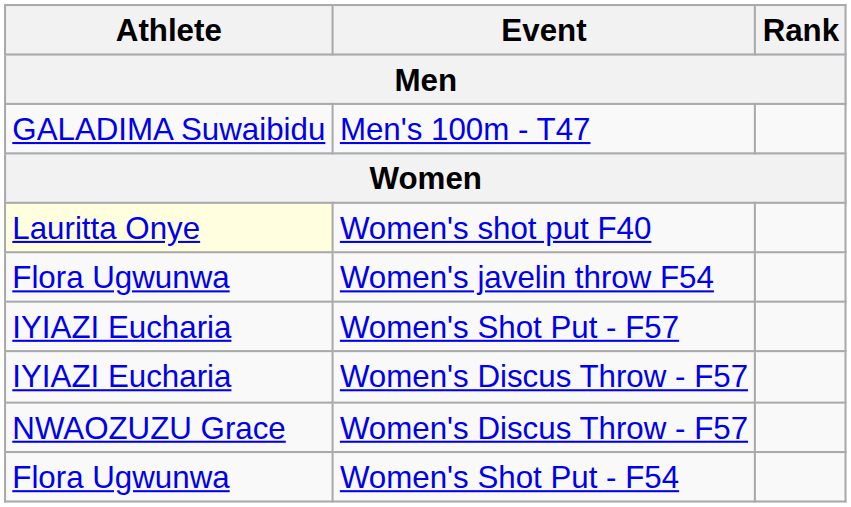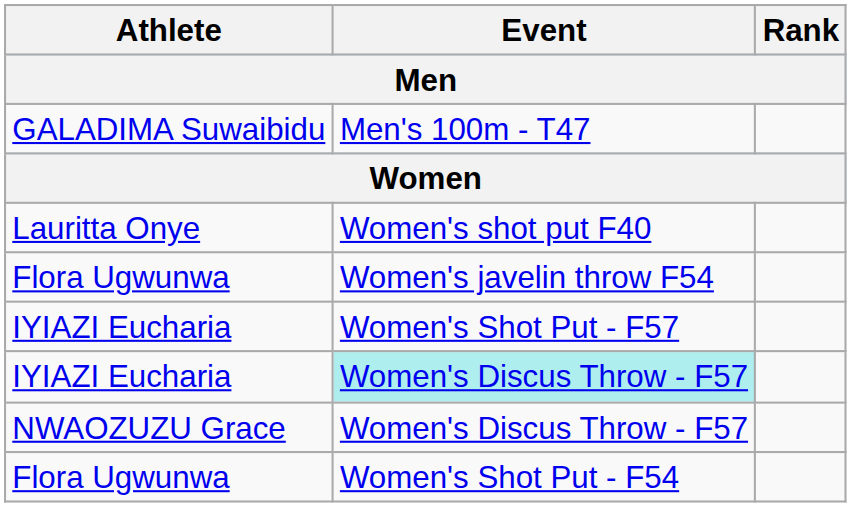(106, 228) lightyellow background -> (106, 228) no background
(544, 377) no background -> (544, 377) paleturquoise background
